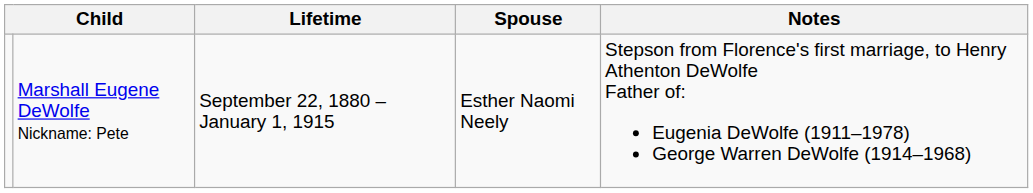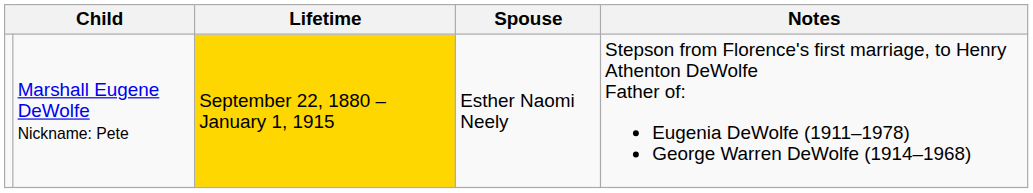(293, 110) no background -> (293, 110) gold background
